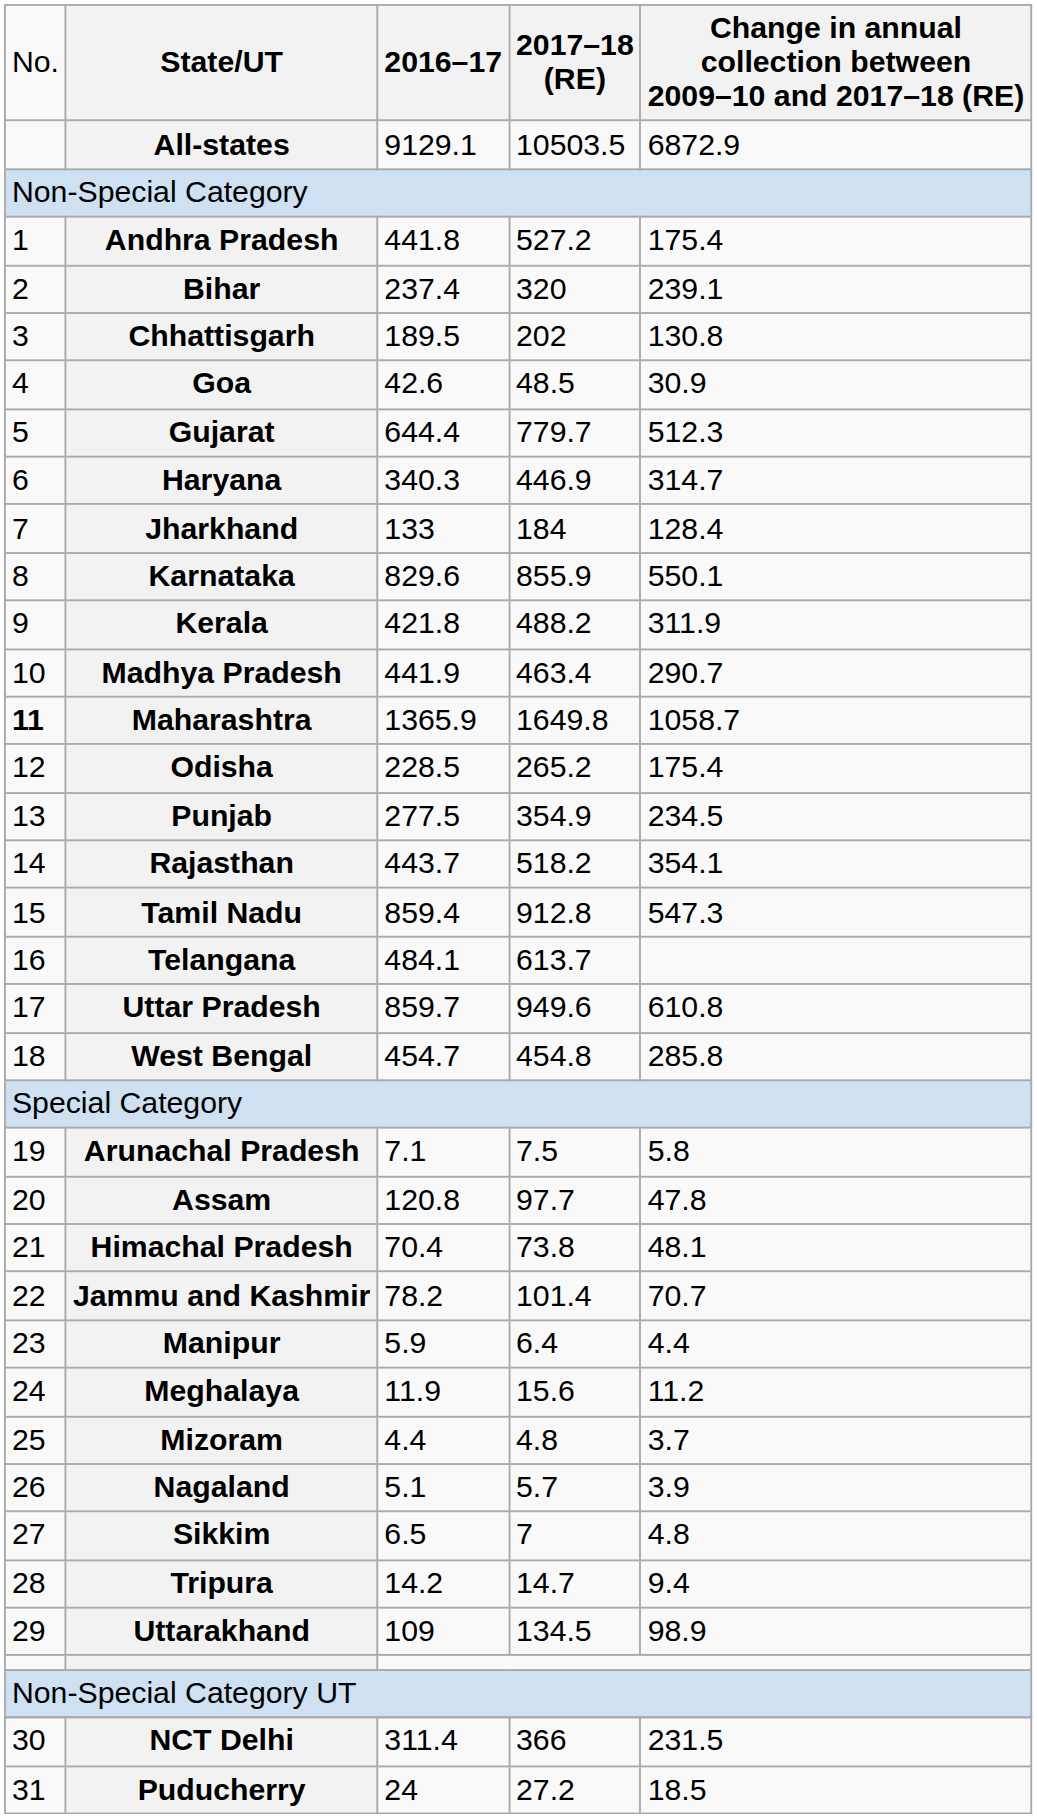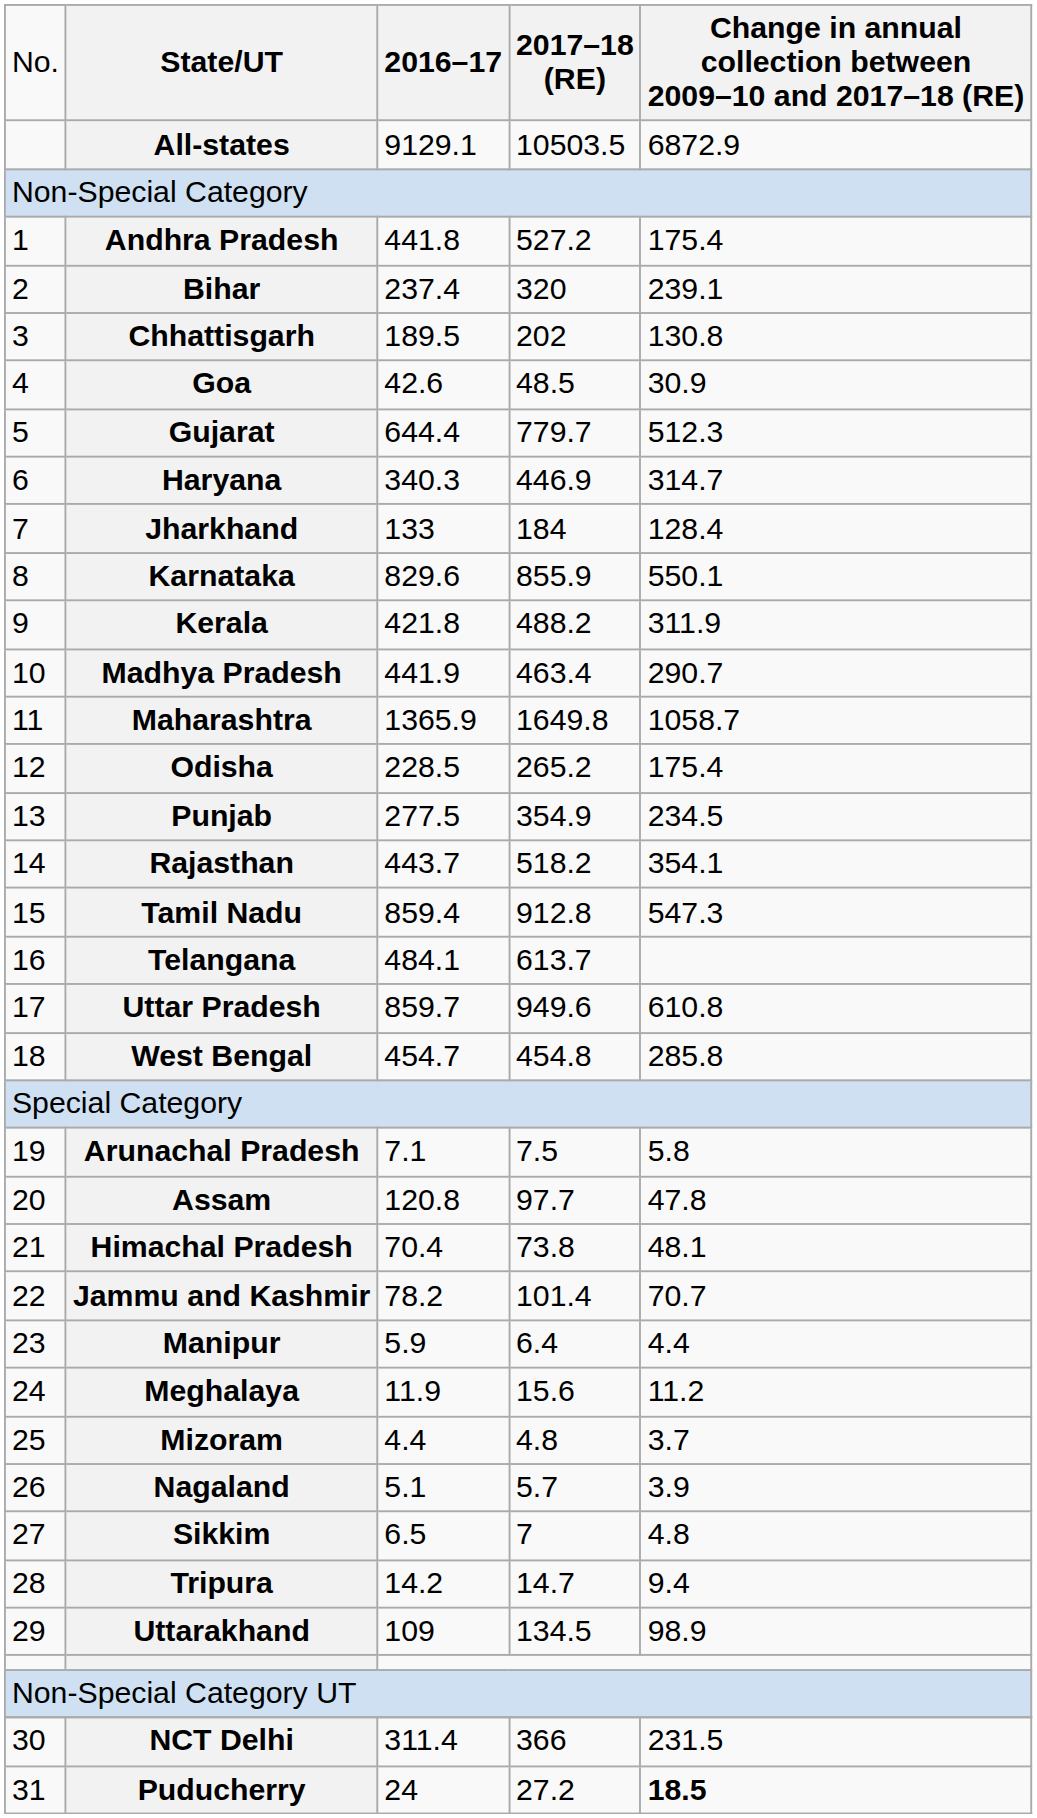(28, 719) bold -> (28, 719) normal
(677, 1789) normal -> (677, 1789) bold
